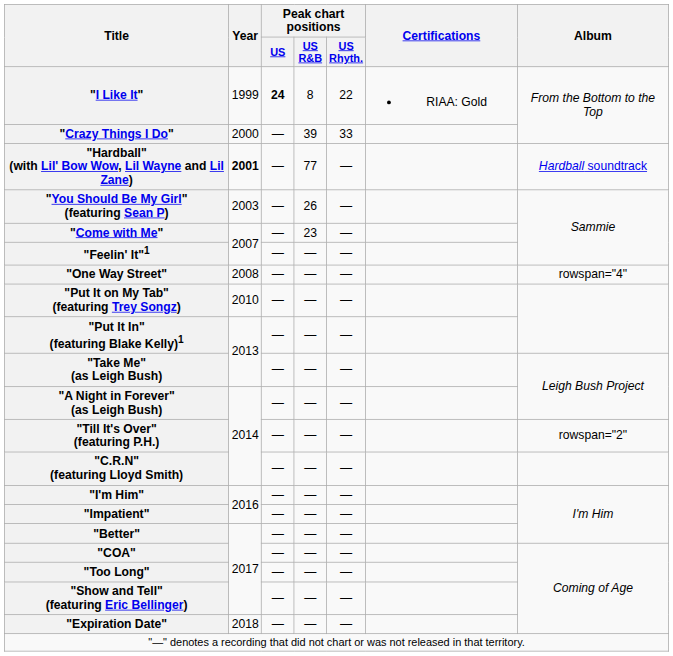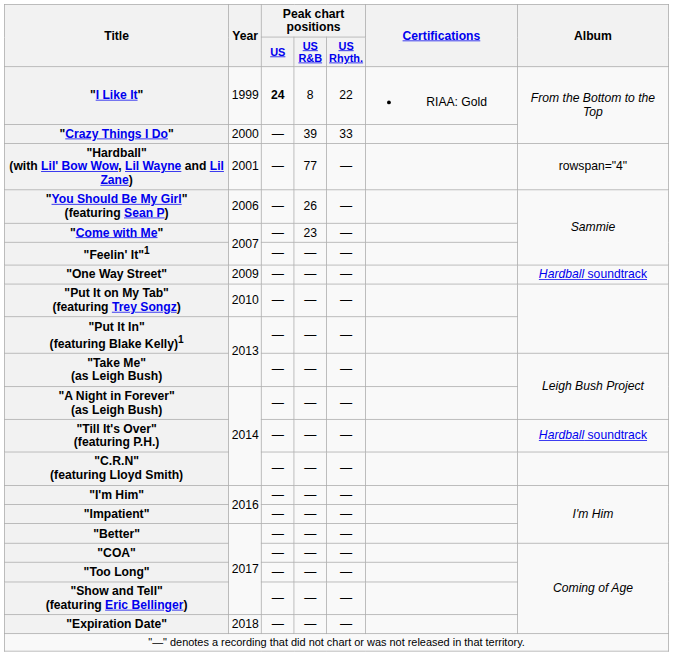(245, 166) bold -> (245, 166) normal
(593, 166) Hardball soundtrack -> (593, 166) rowspan="4"
(245, 206) 2003 -> (245, 206) 2006
(245, 274) 2008 -> (245, 274) 2009
(593, 274) rowspan="4" -> (593, 274) Hardball soundtrack
(593, 435) rowspan="2" -> (593, 435) Hardball soundtrack
